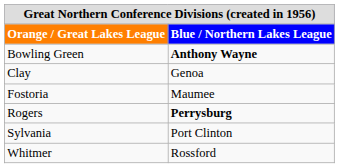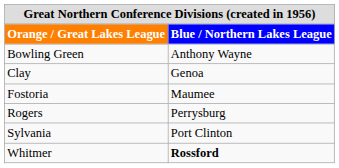(214, 53) bold -> (211, 53) normal
(201, 113) bold -> (198, 113) normal
(193, 152) normal -> (195, 152) bold
